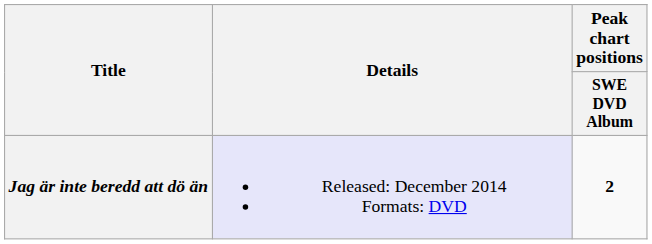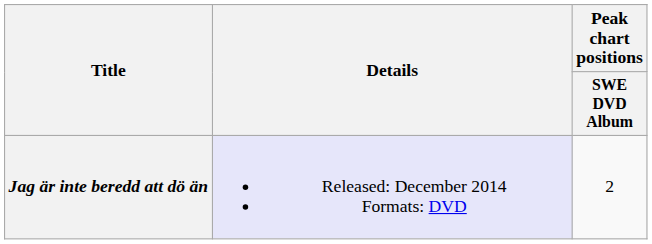(610, 186) bold -> (610, 186) normal
